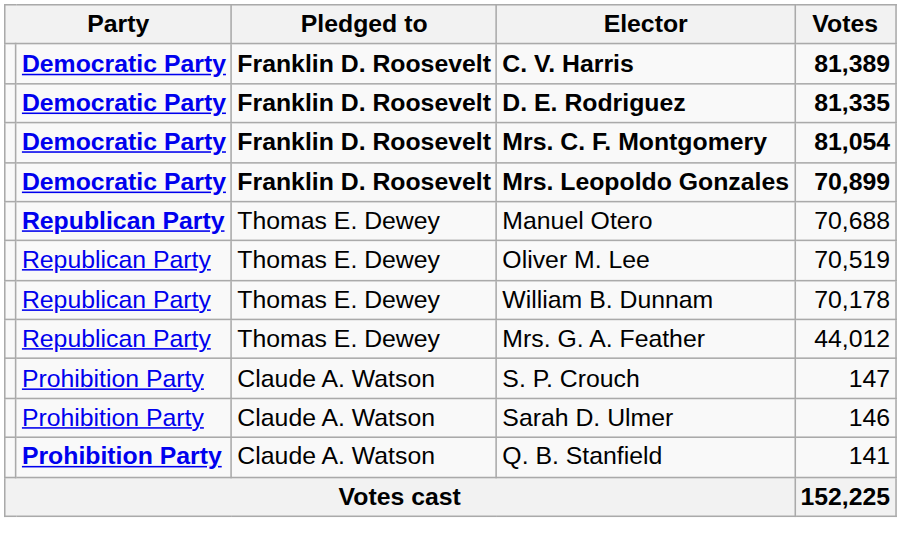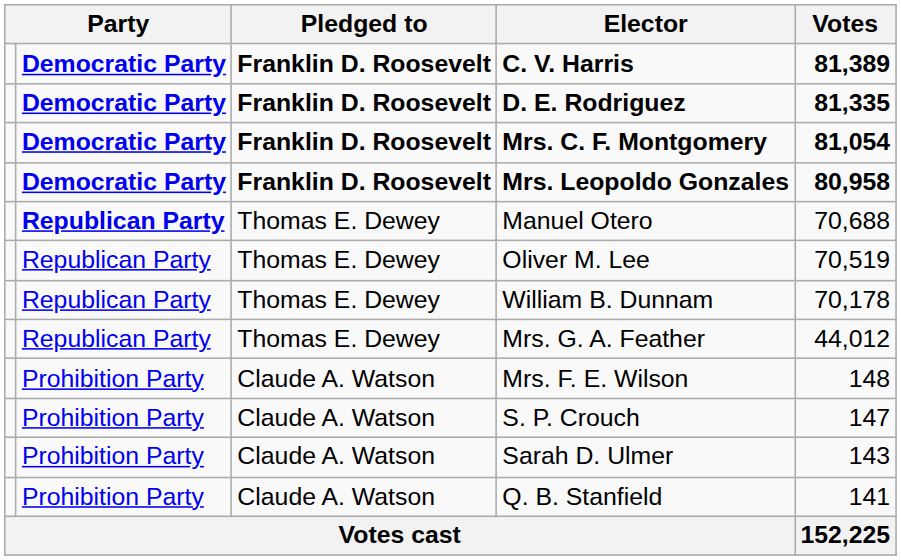(852, 181) 70,899 -> (852, 181) 80,958
+ row: (595, 378)
(869, 417) 146 -> (869, 456) 143
(122, 456) bold -> (113, 496) normal
